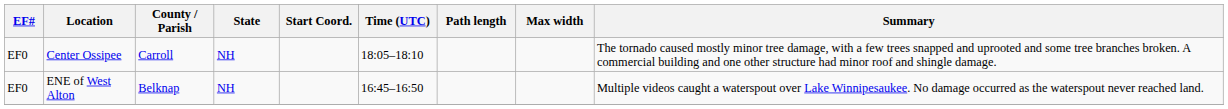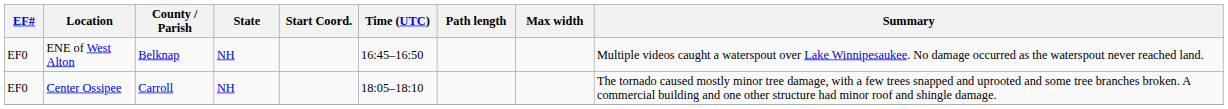rows swapped: (79, 87) <-> (84, 54)
